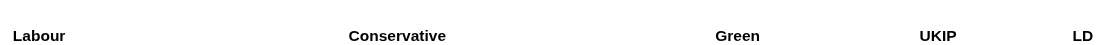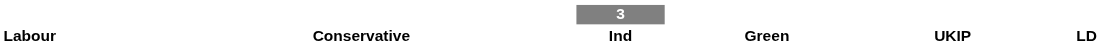+ column: (621, 14)
